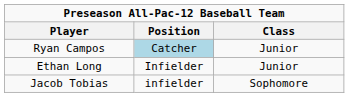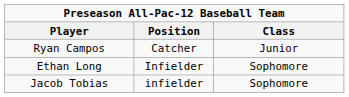(174, 48) lightblue background -> (174, 48) no background
(279, 66) Junior -> (279, 66) Sophomore
